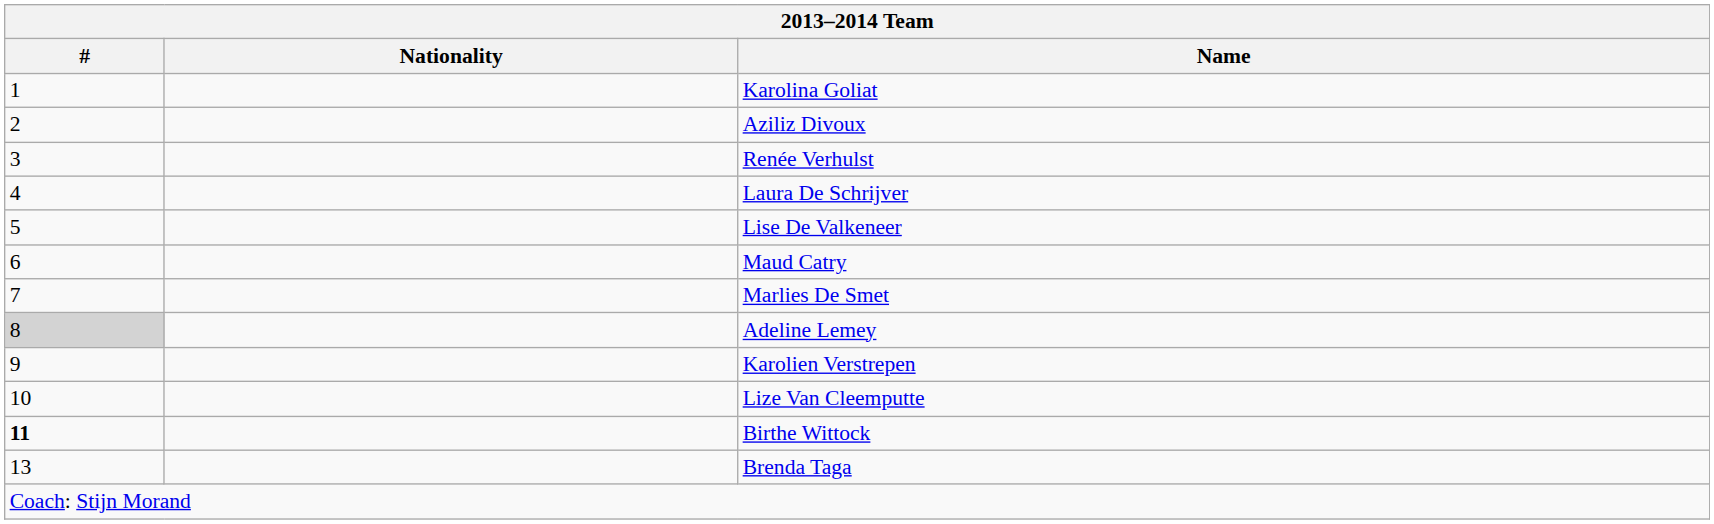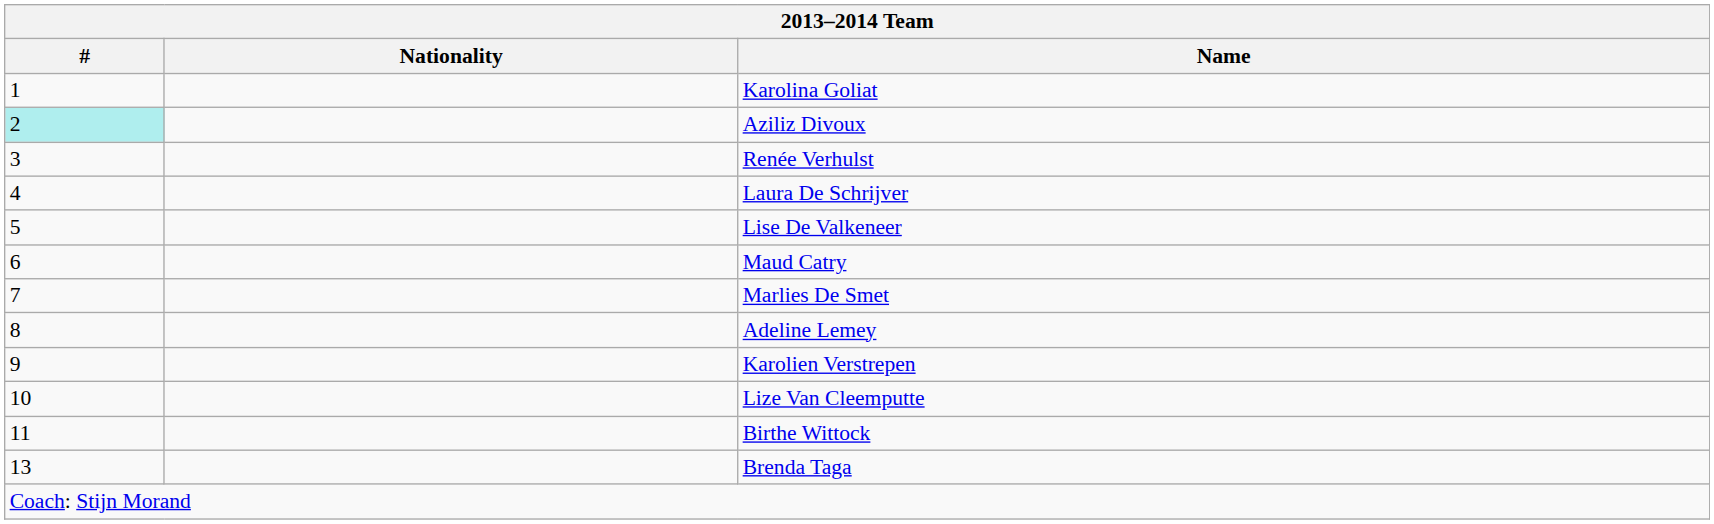(15, 124) no background -> (15, 124) paleturquoise background
(15, 329) lightgrey background -> (15, 329) no background
(20, 432) bold -> (20, 432) normal
